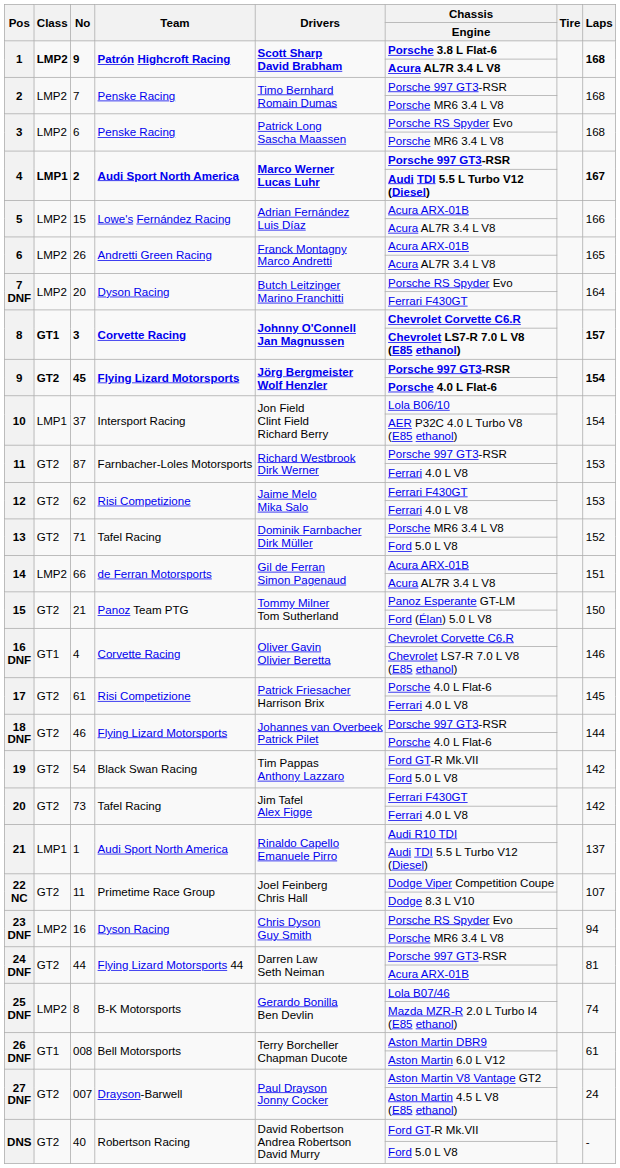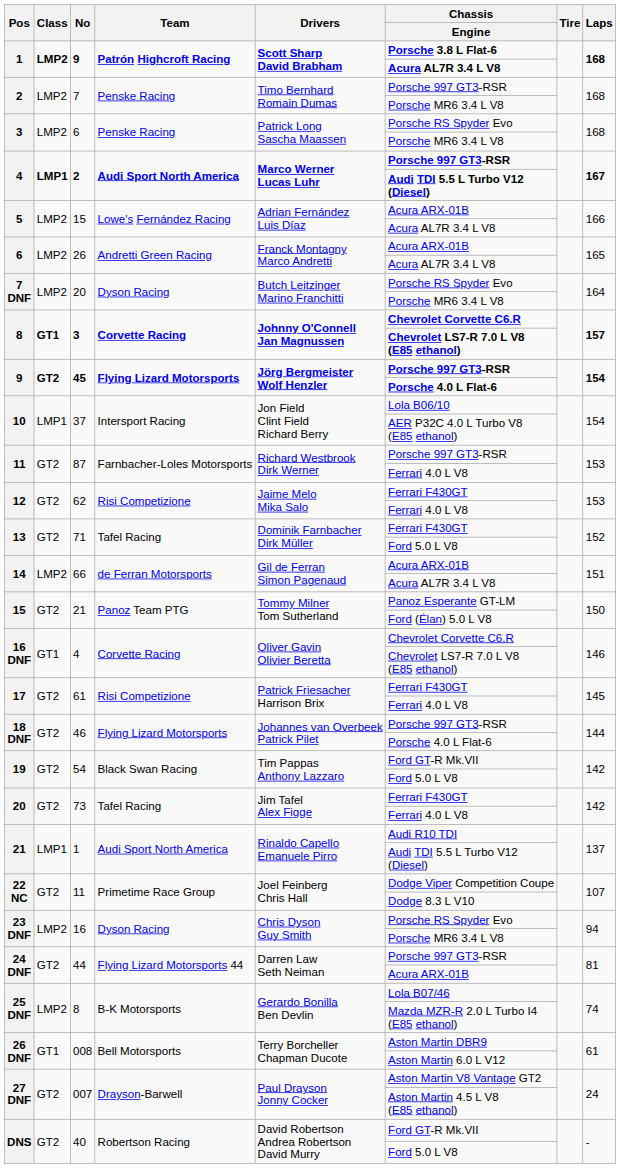(428, 301) Ferrari F430GT -> (446, 301) Porsche MR6 3.4 L V8
(446, 528) Porsche MR6 3.4 L V8 -> (428, 528) Ferrari F430GT
(440, 687) Porsche 4.0 L Flat-6 -> (428, 687) Ferrari F430GT
